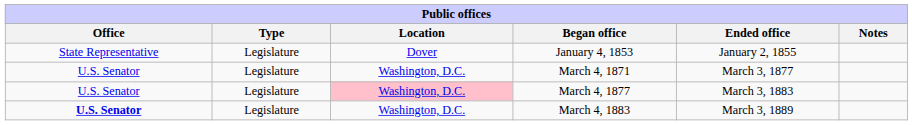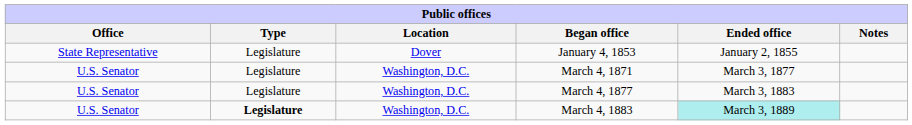(422, 91) pink background -> (426, 91) no background
(109, 110) bold -> (108, 110) normal
(272, 110) normal -> (273, 110) bold
(758, 110) no background -> (759, 110) paleturquoise background
